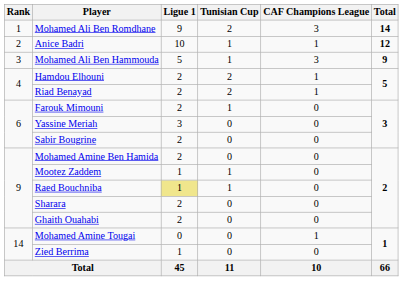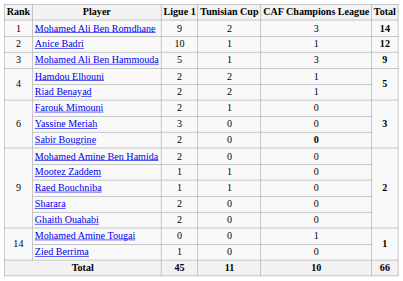(316, 140) normal -> (316, 140) bold
(180, 188) khaki background -> (180, 188) no background
